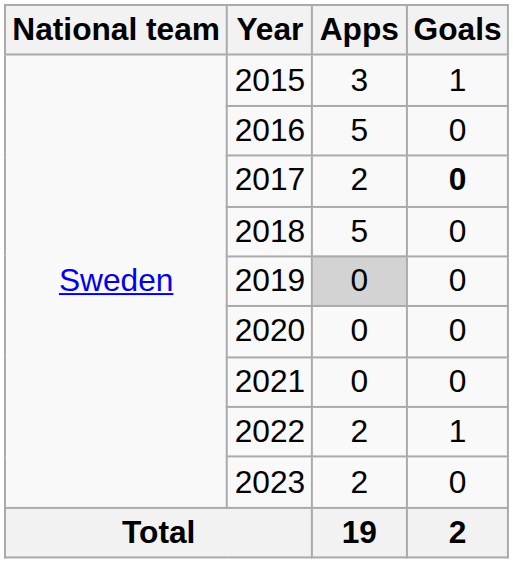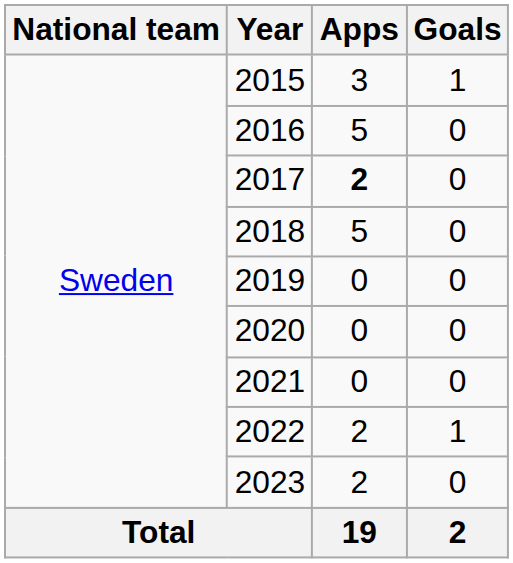(359, 180) normal -> (359, 180) bold
(458, 180) bold -> (458, 180) normal
(359, 280) lightgrey background -> (359, 280) no background
